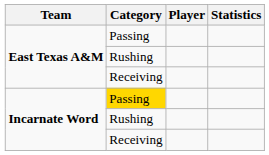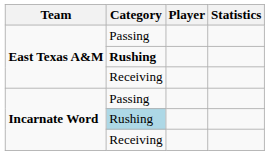(131, 56) normal -> (133, 56) bold
(129, 98) gold background -> (129, 98) no background
(131, 119) no background -> (131, 119) lightblue background
